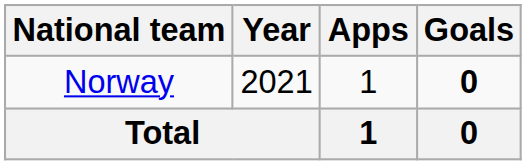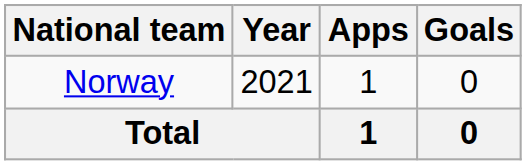(469, 81) bold -> (469, 81) normal
